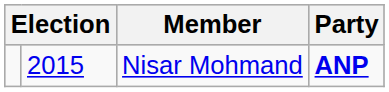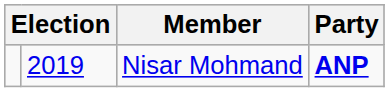(55, 65) 2015 -> (55, 65) 2019
